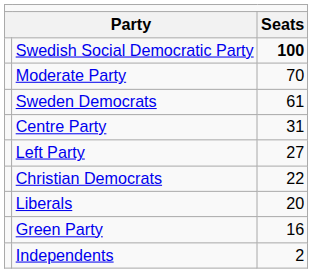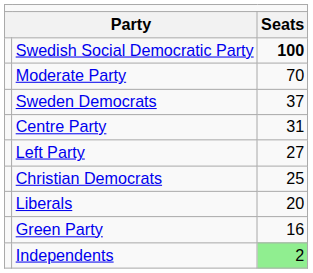(295, 101) 61 -> (295, 101) 37
(295, 178) 22 -> (295, 178) 25
(300, 255) no background -> (300, 255) lightgreen background
